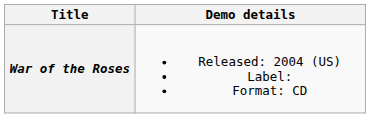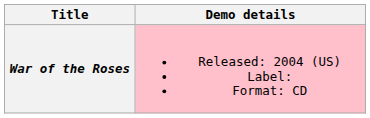(251, 76) no background -> (251, 76) pink background
